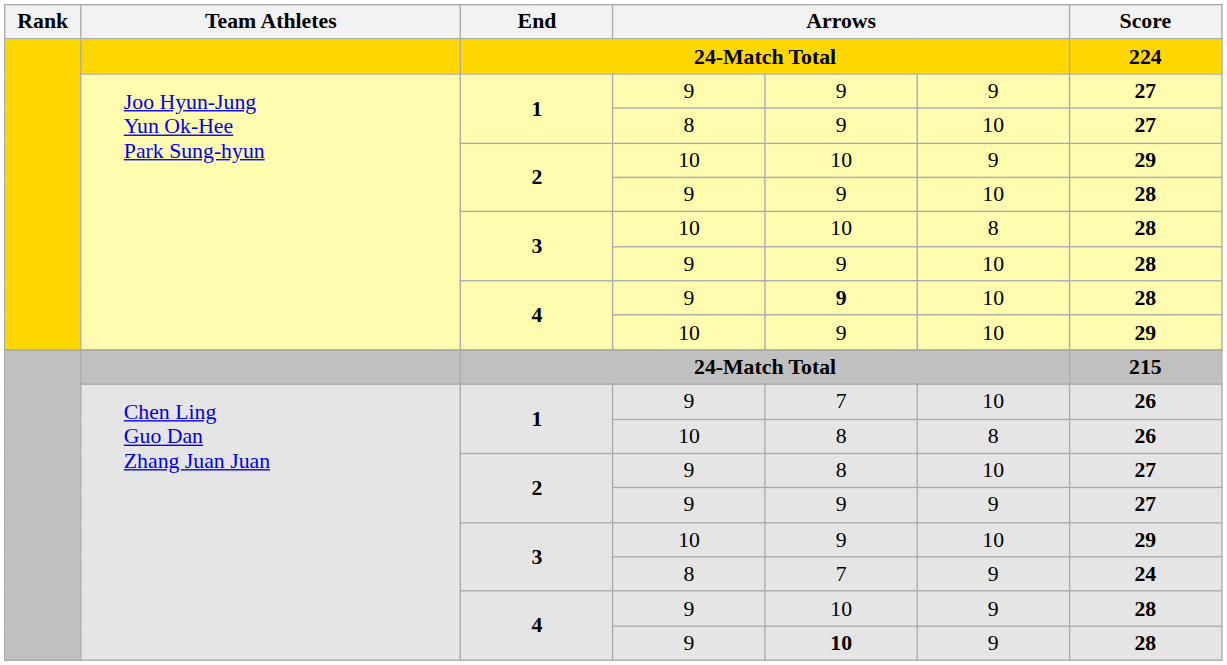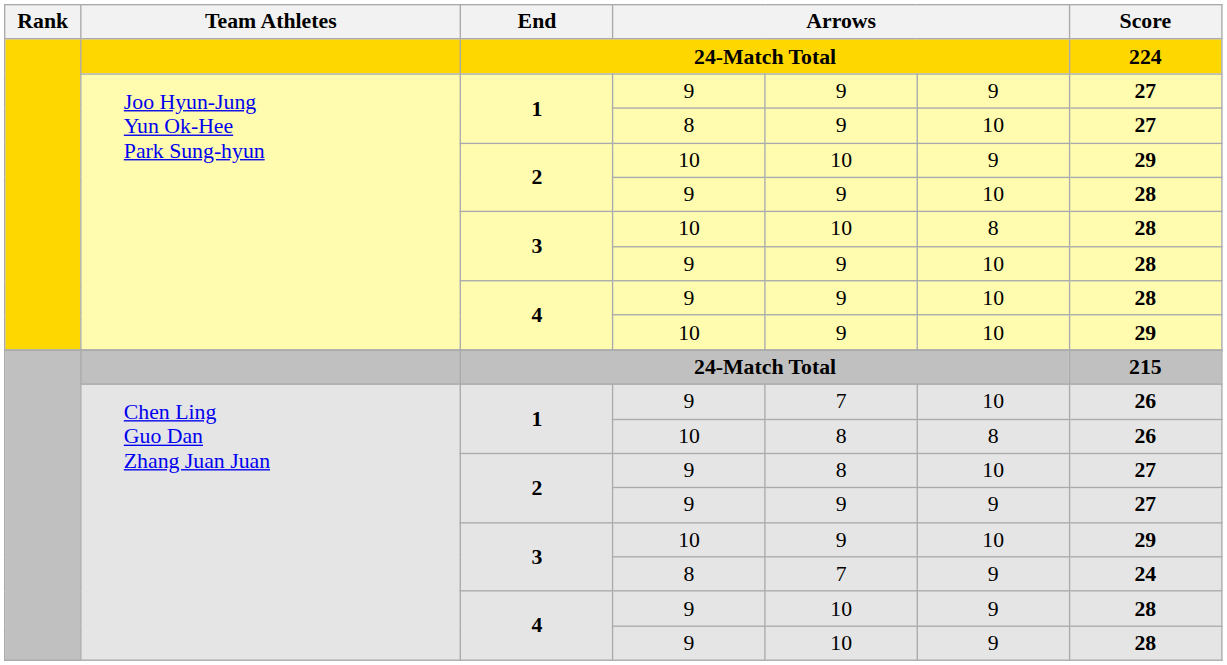(841, 297) bold -> (841, 297) normal
(841, 642) bold -> (841, 642) normal
